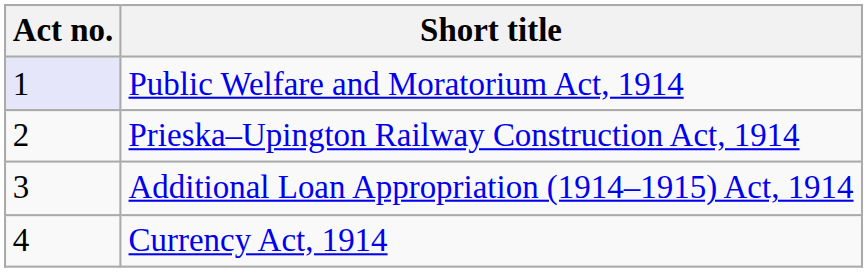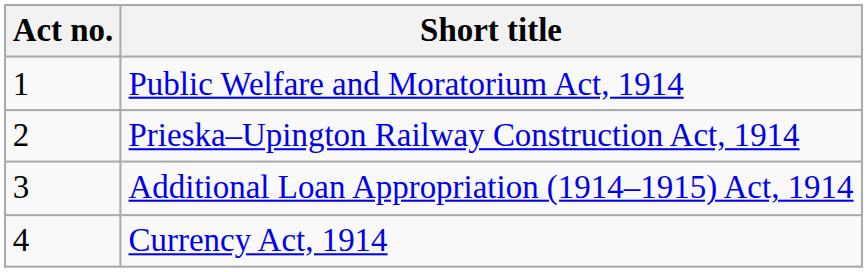(21, 82) lavender background -> (21, 82) no background
